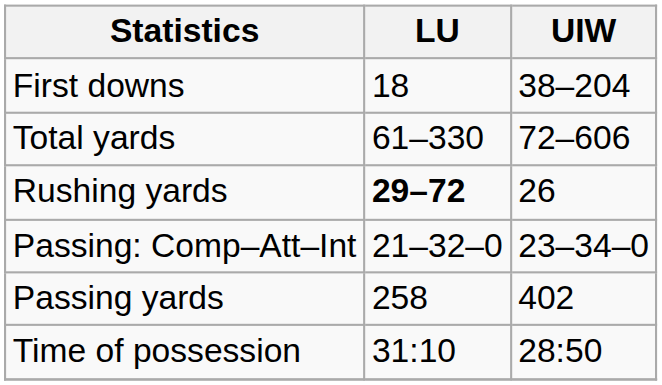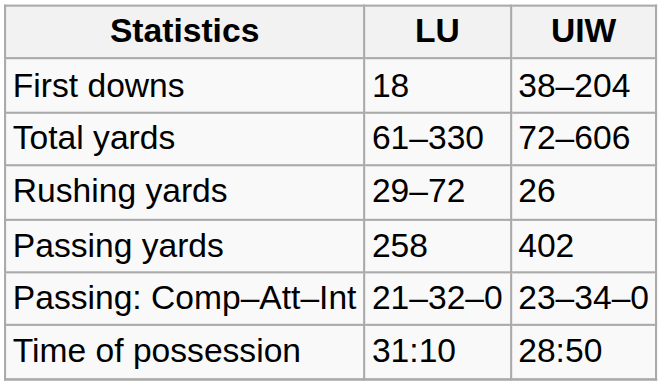(419, 191) bold -> (419, 191) normal
rows swapped: (118, 298) <-> (185, 244)
